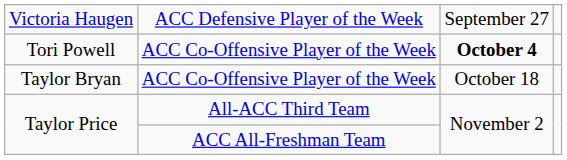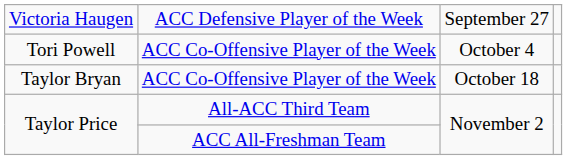(497, 49) bold -> (497, 49) normal
